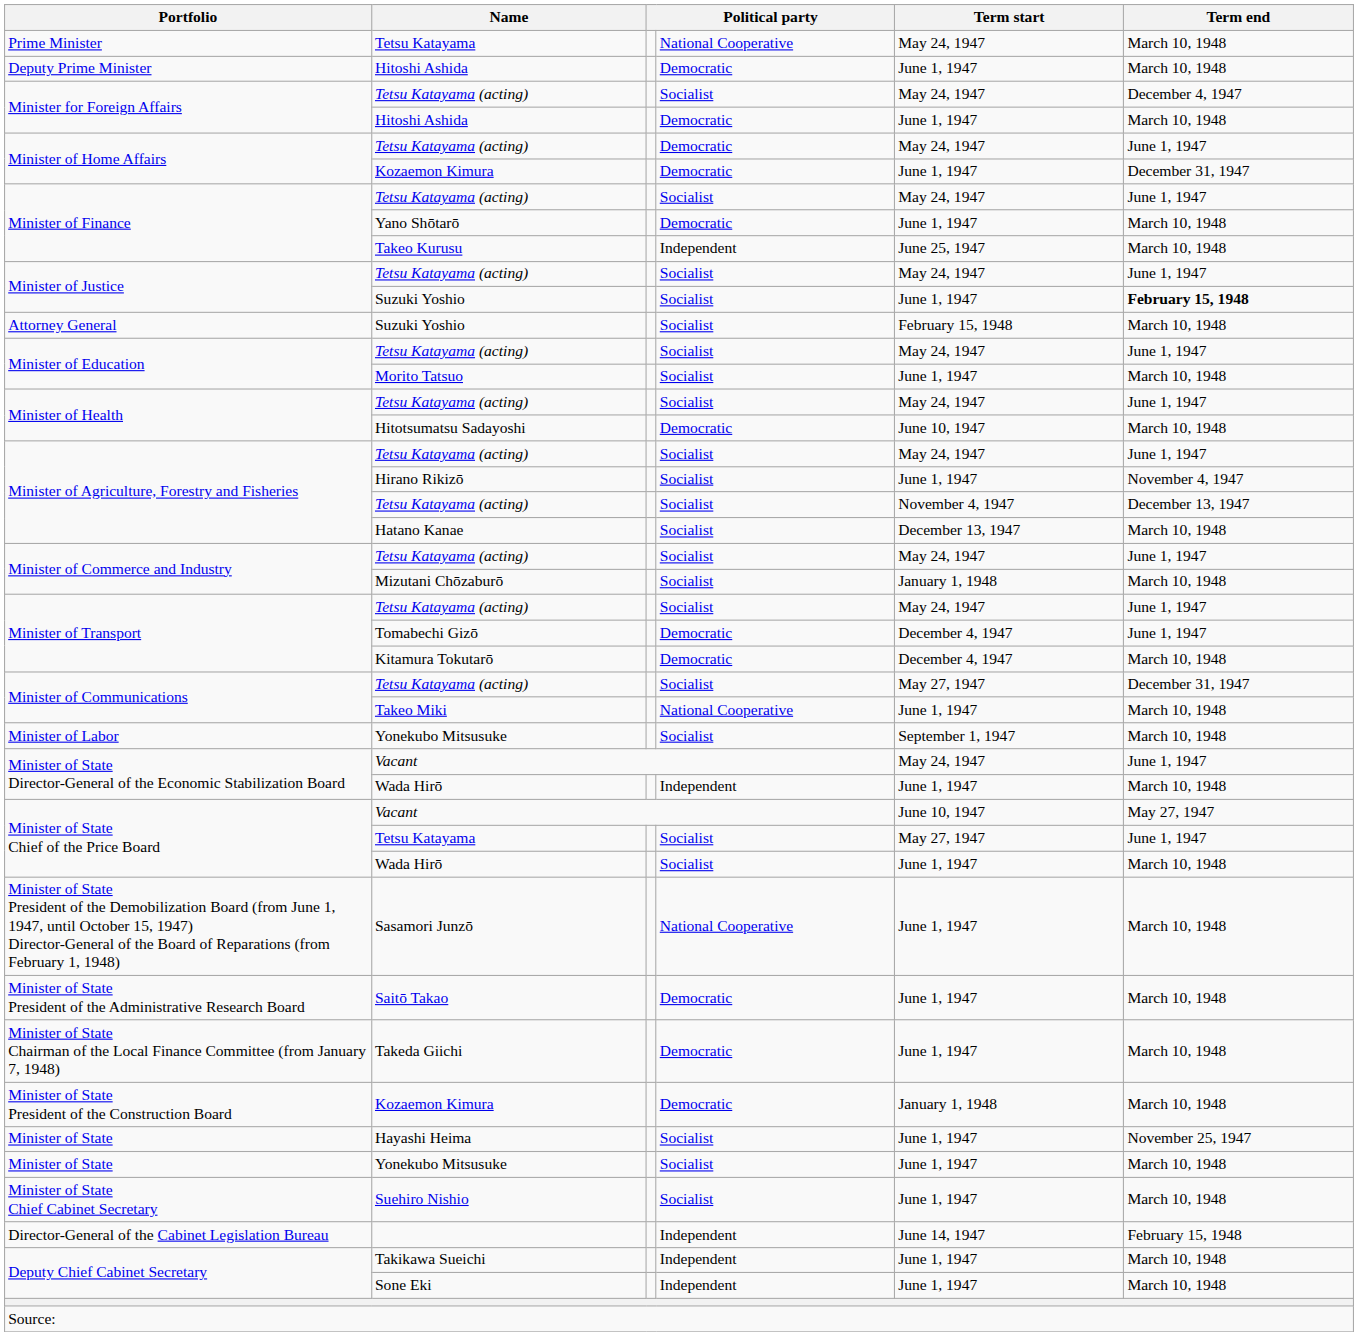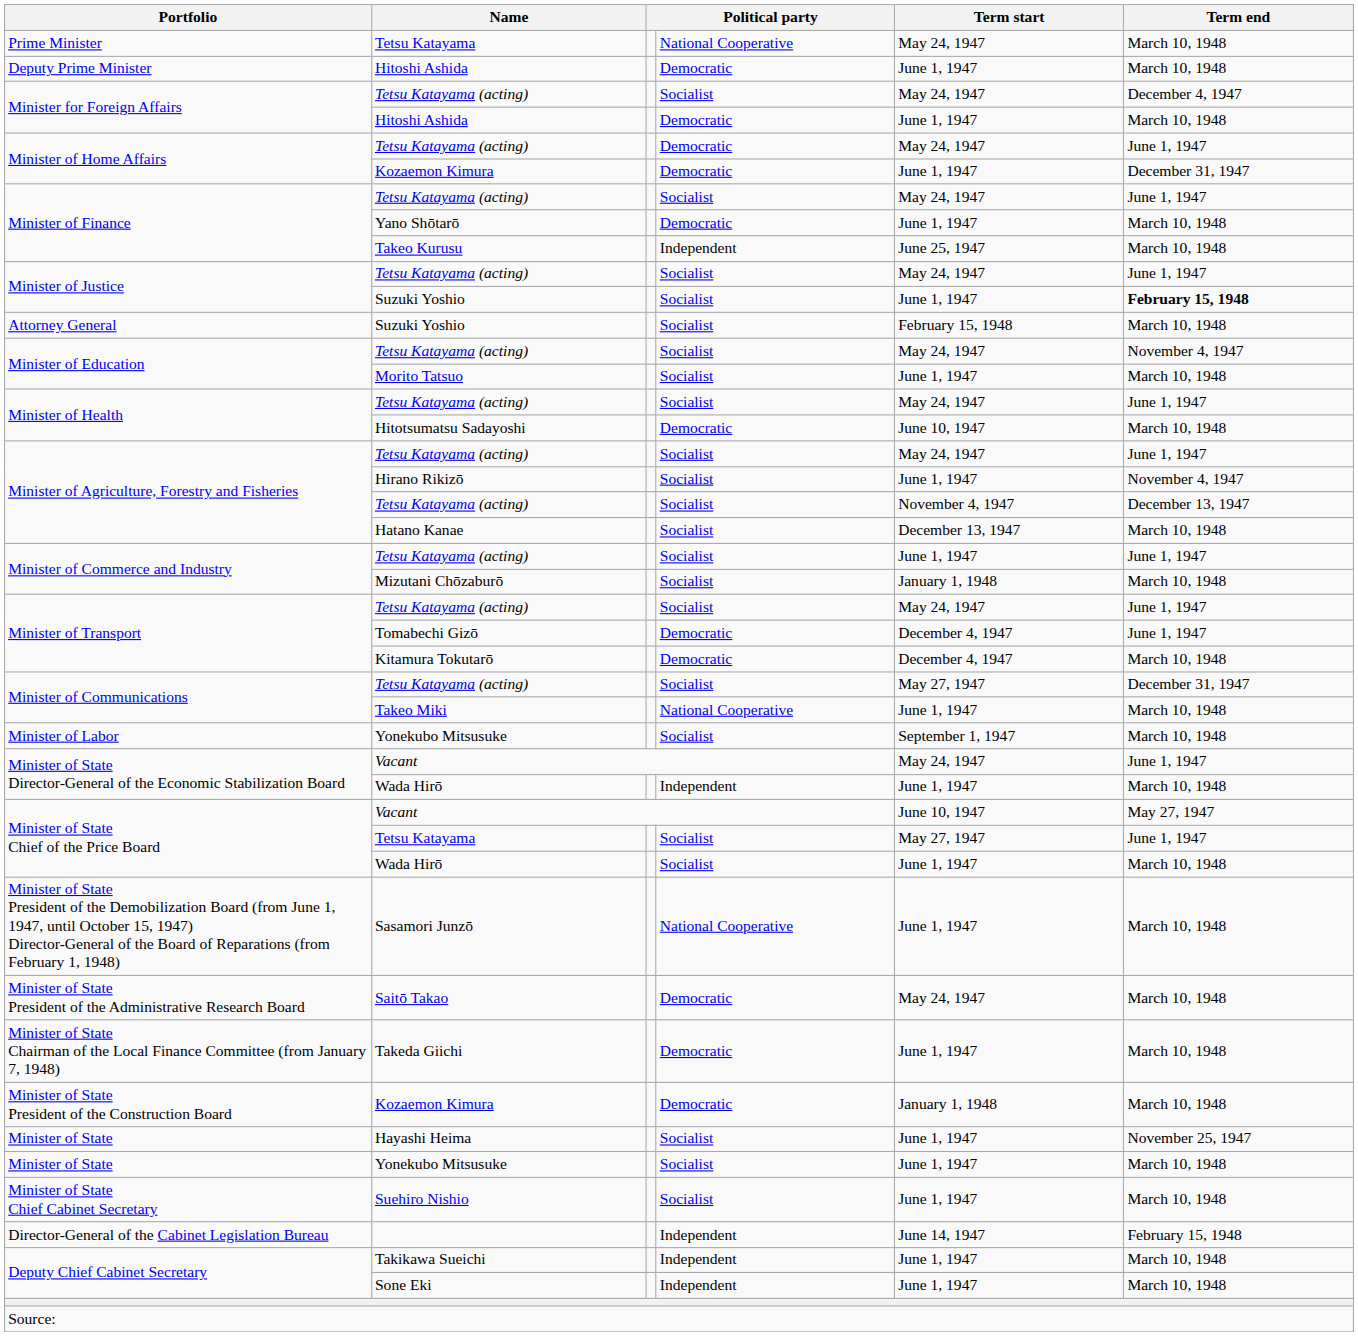(1167, 351) June 1, 1947 -> (1185, 351) November 4, 1947
(942, 556) May 24, 1947 -> (938, 556) June 1, 1947
(938, 998) June 1, 1947 -> (942, 998) May 24, 1947
